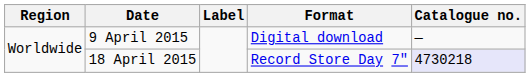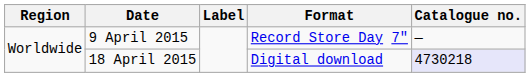(317, 38) Digital download -> (329, 38) Record Store Day 7"
(329, 61) Record Store Day 7" -> (317, 61) Digital download
